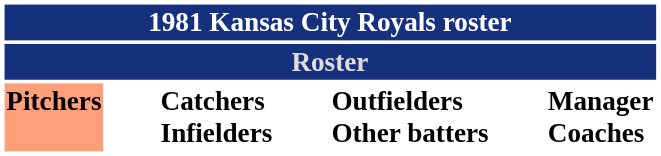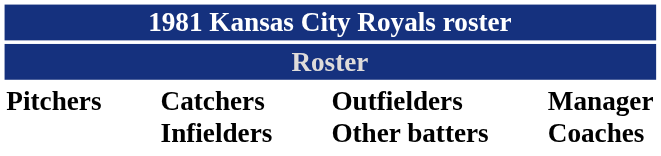(54, 100) lightsalmon background -> (54, 100) no background
